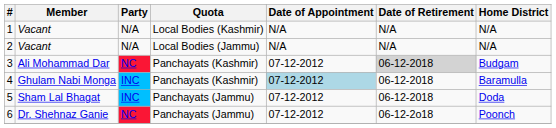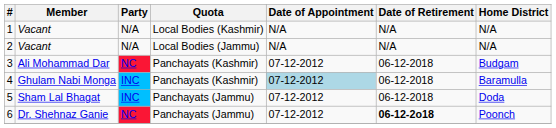(406, 64) lightgrey background -> (406, 64) no background
(406, 115) normal -> (406, 115) bold
